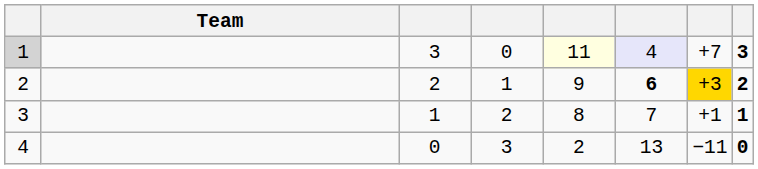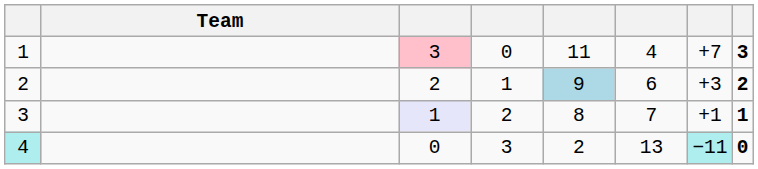(23, 52) lightgrey background -> (23, 52) no background
(435, 52) no background -> (435, 52) pink background
(579, 52) lightyellow background -> (579, 52) no background
(651, 52) lavender background -> (651, 52) no background
(579, 84) no background -> (579, 84) lightblue background
(651, 84) bold -> (651, 84) normal
(710, 84) gold background -> (710, 84) no background
(435, 116) no background -> (435, 116) lavender background
(23, 148) no background -> (23, 148) paleturquoise background
(710, 148) no background -> (710, 148) paleturquoise background
